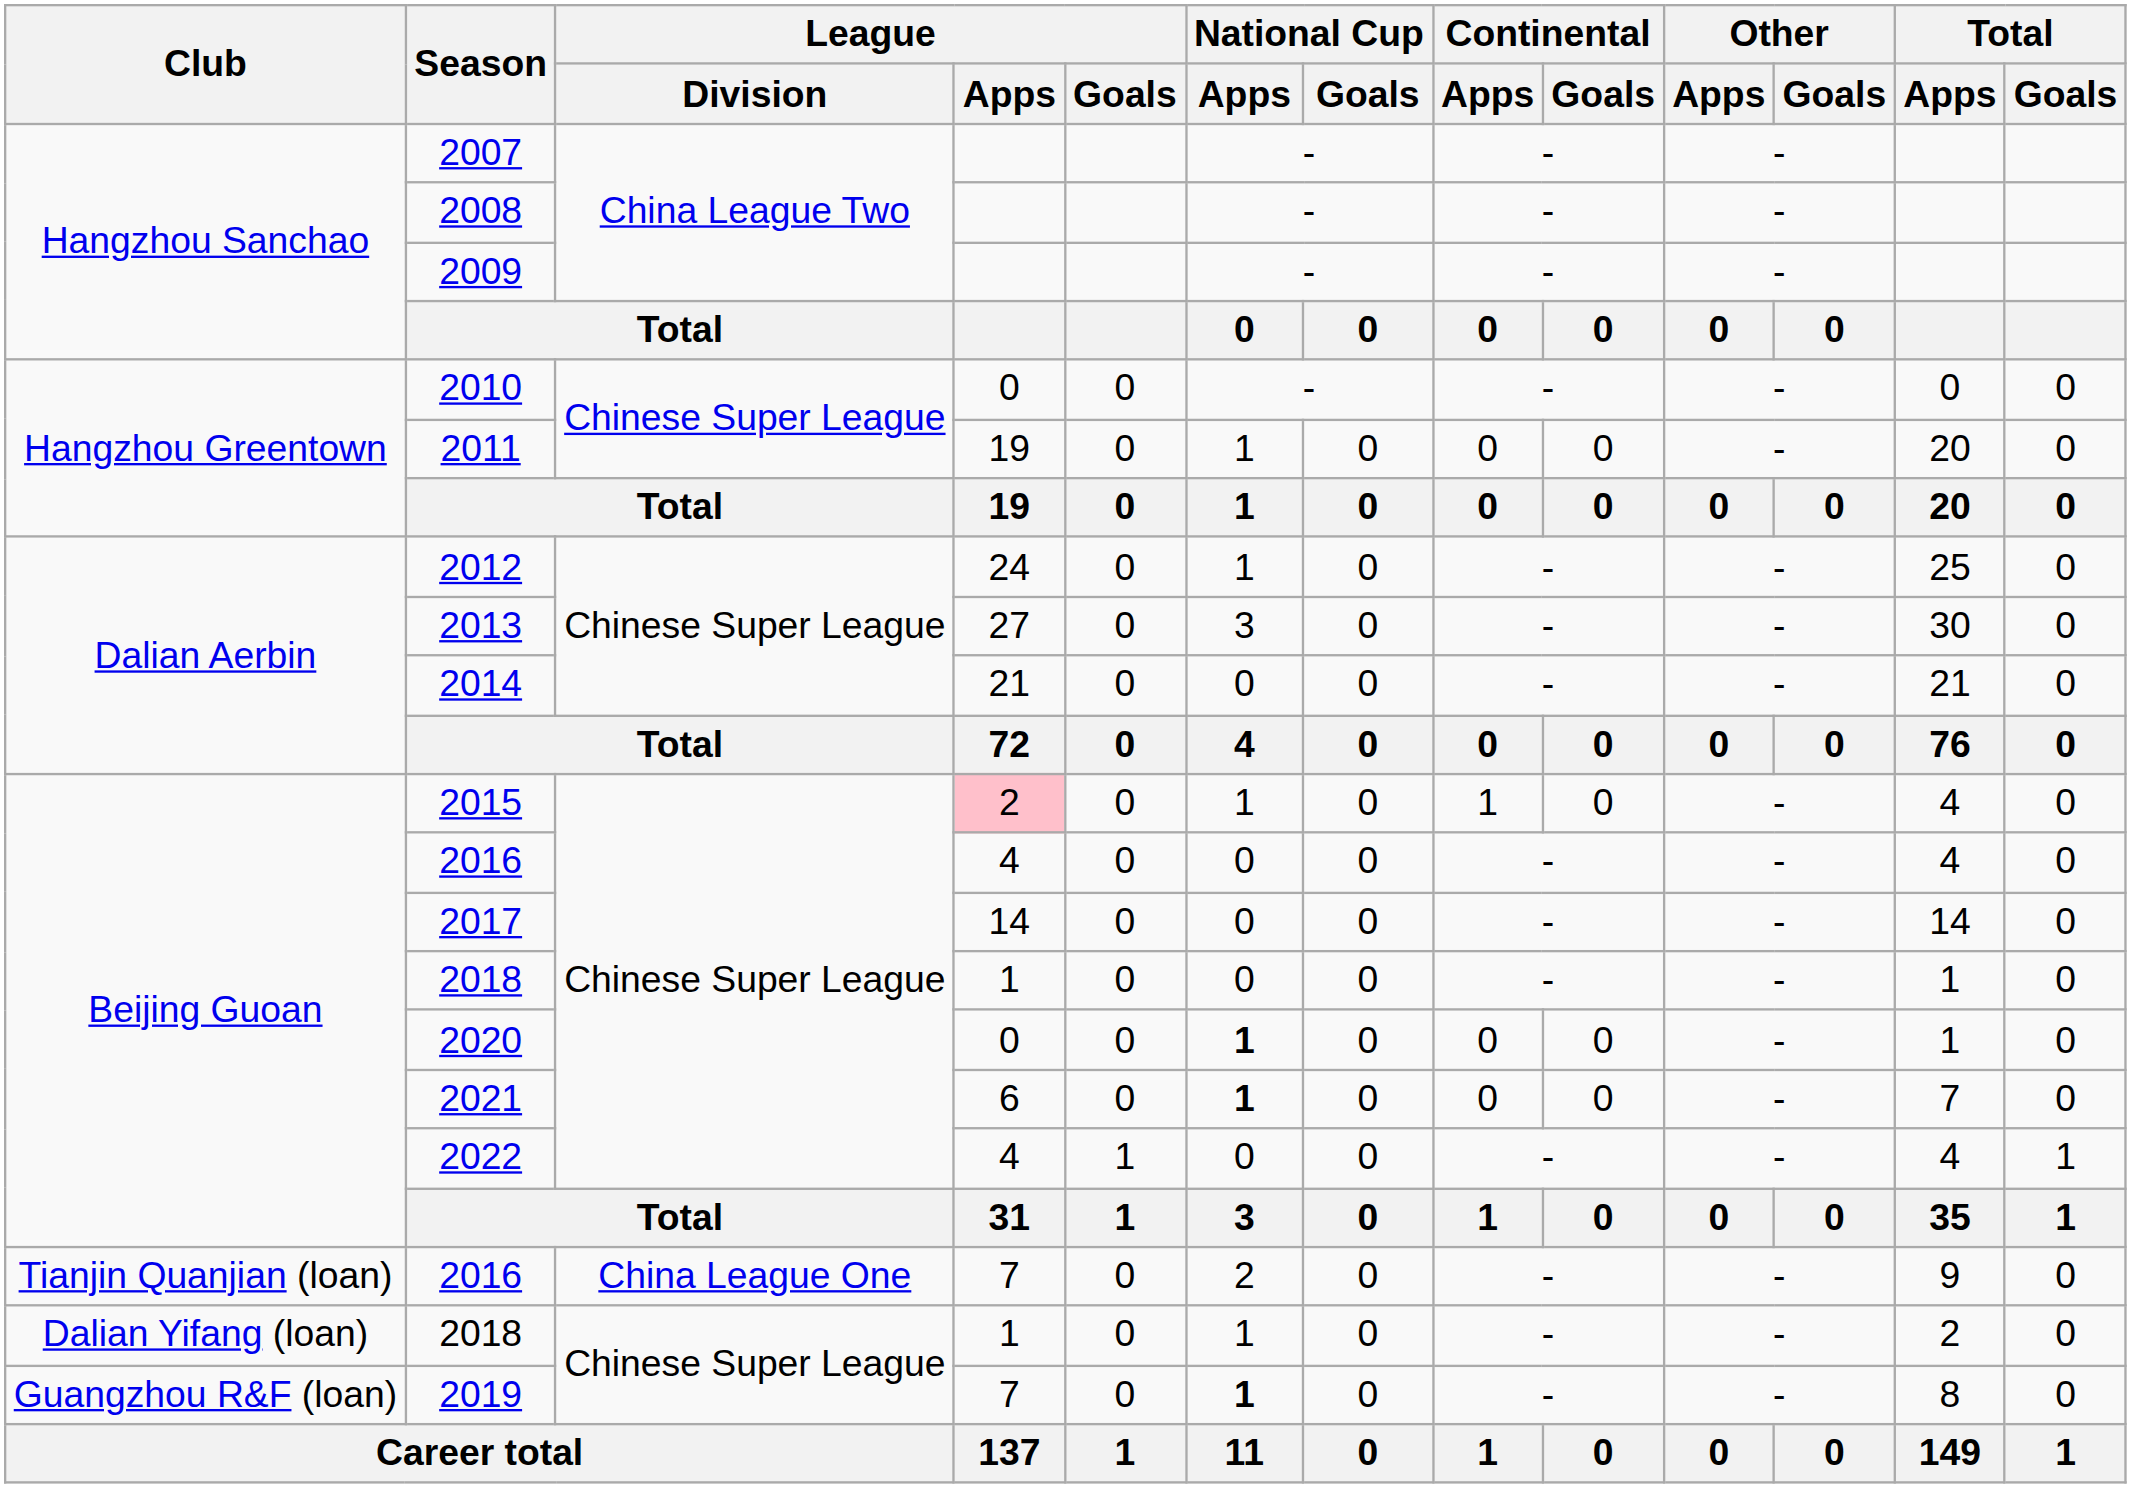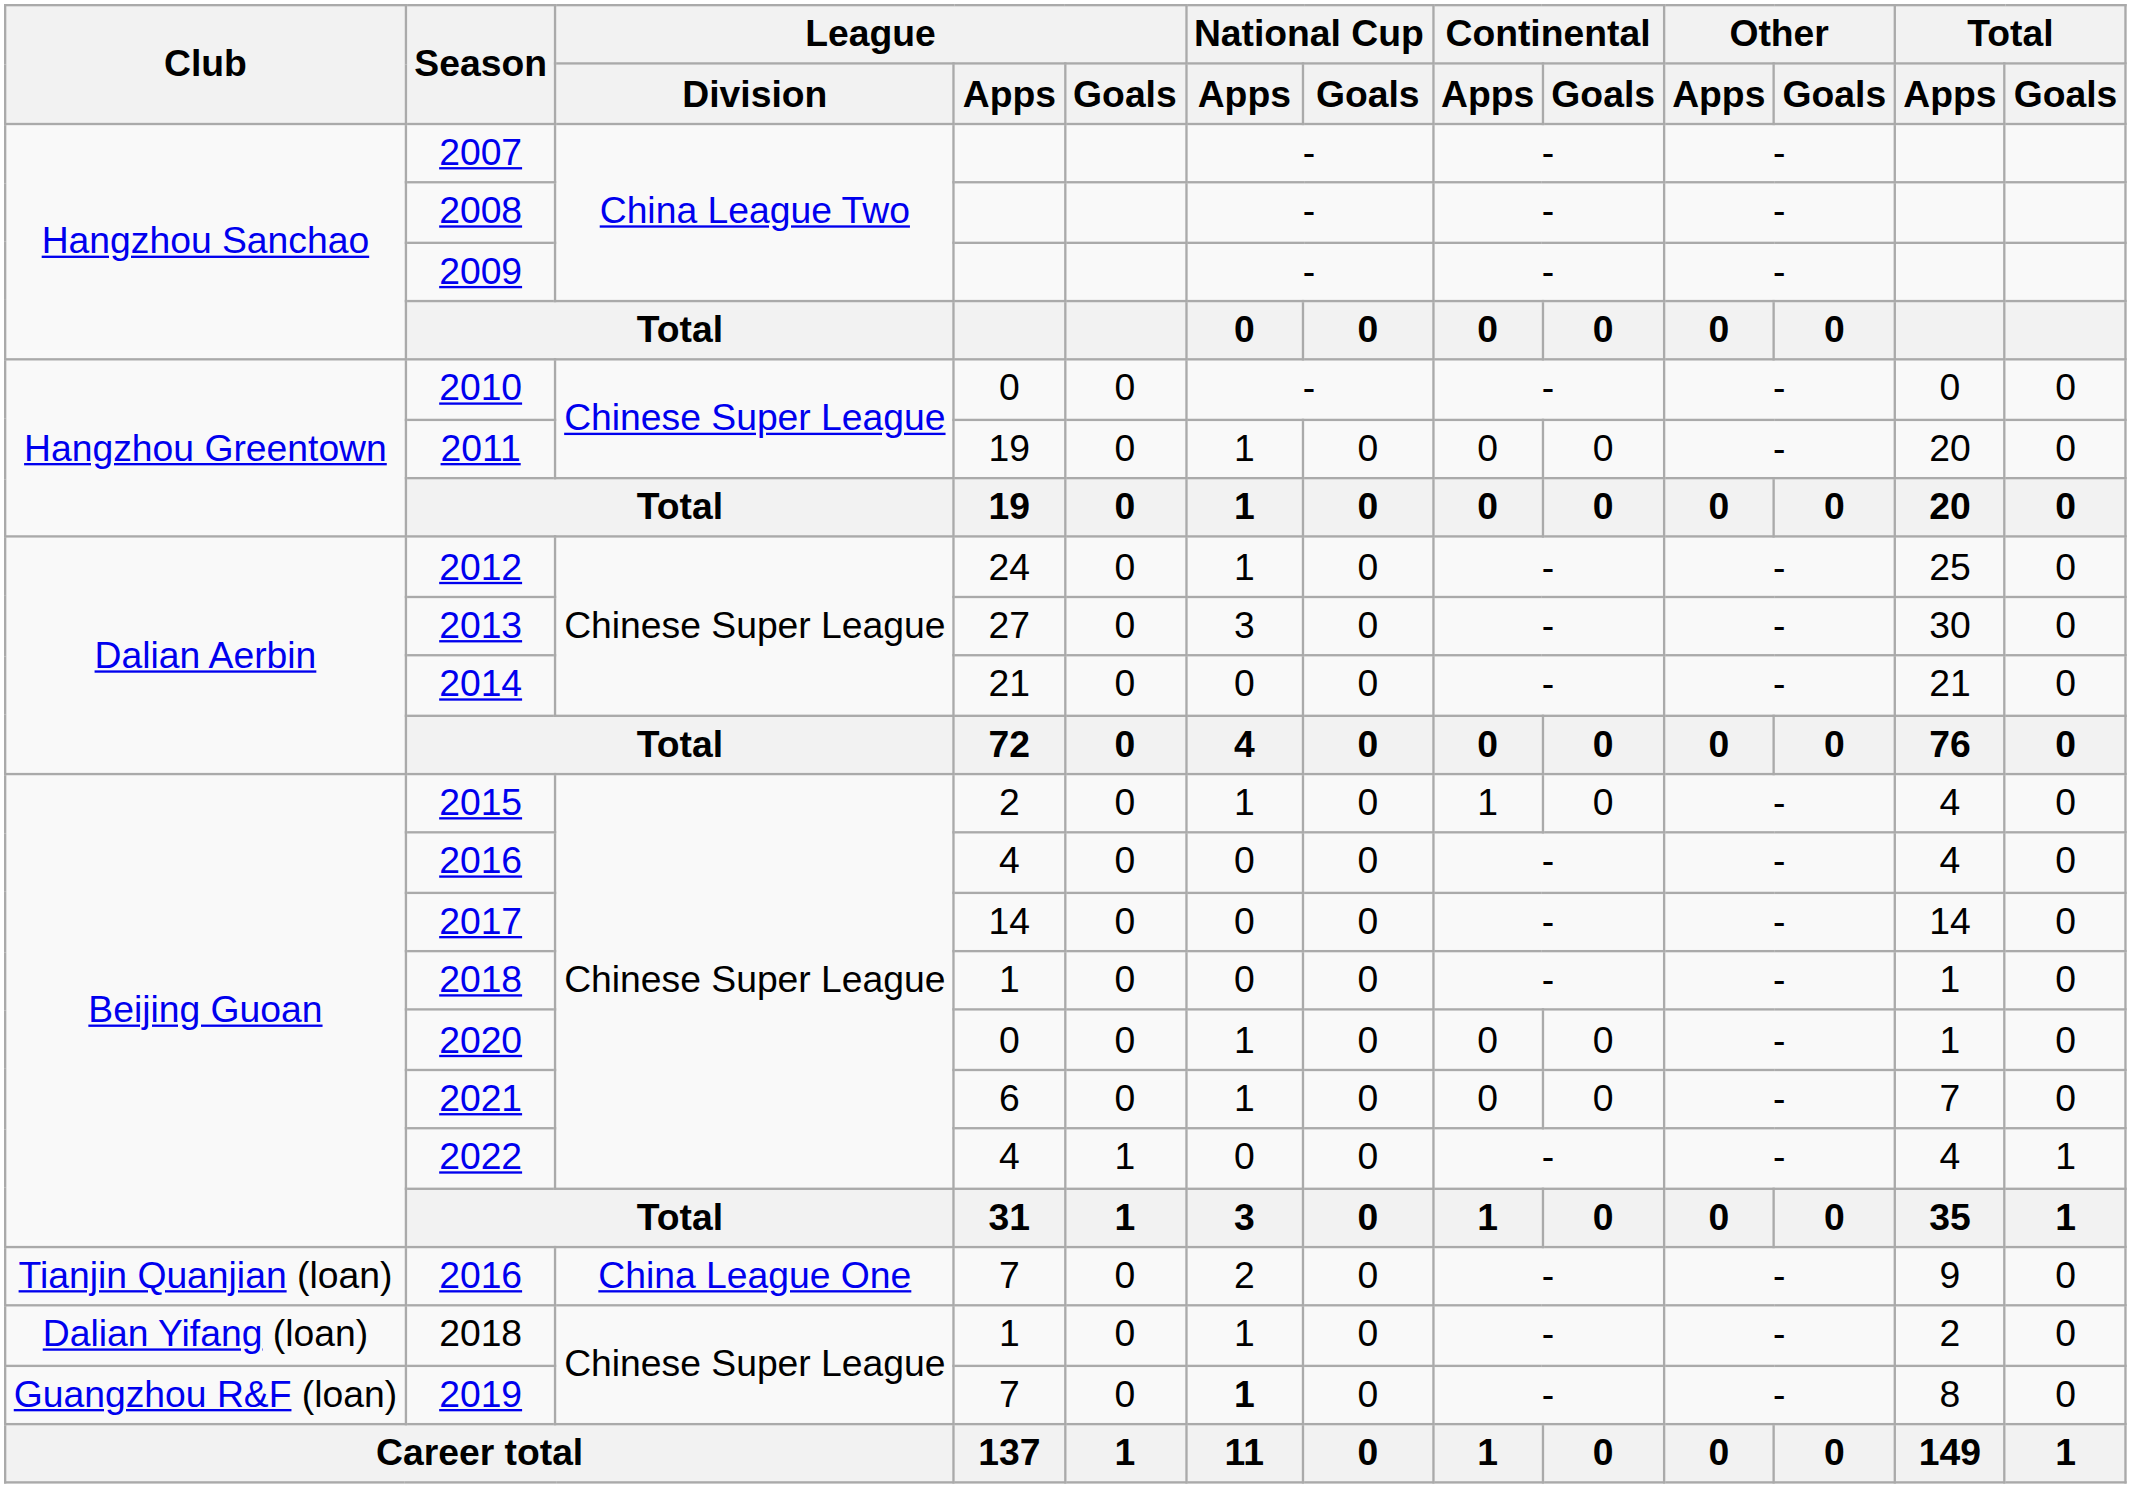(1009, 802) pink background -> (1009, 802) no background
(1244, 1039) bold -> (1244, 1039) normal
(1244, 1098) bold -> (1244, 1098) normal
